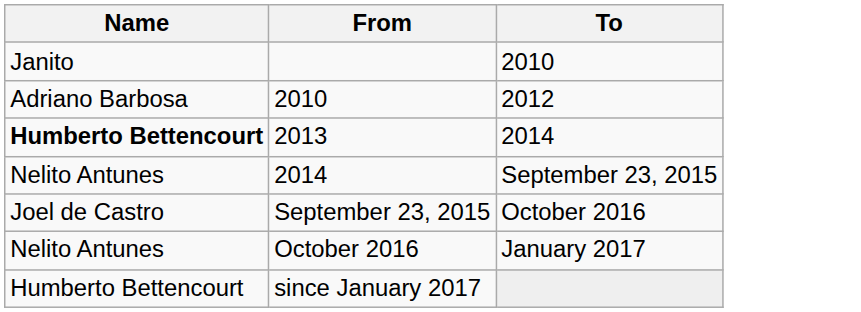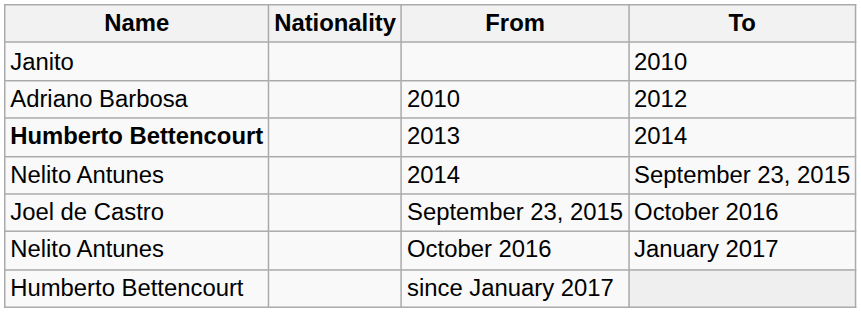+ column: (335, 23)
